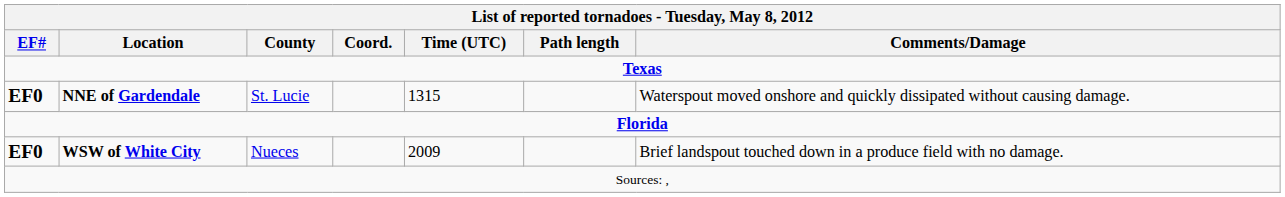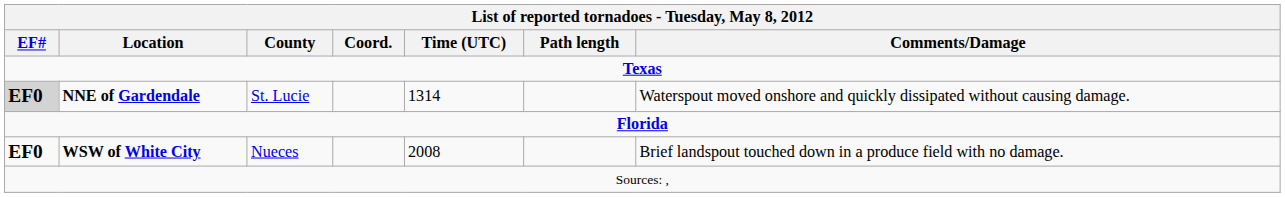(25, 96) no background -> (25, 96) lightgrey background
(424, 96) 1315 -> (424, 96) 1314
(424, 151) 2009 -> (424, 151) 2008
